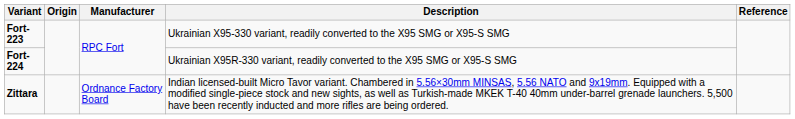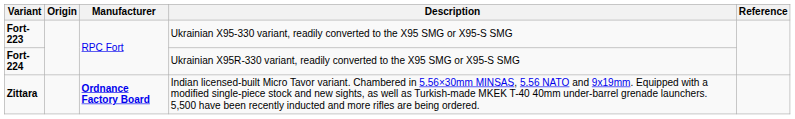(122, 94) normal -> (116, 94) bold
